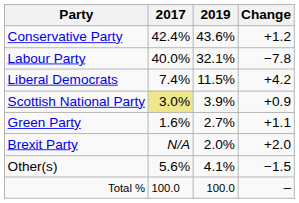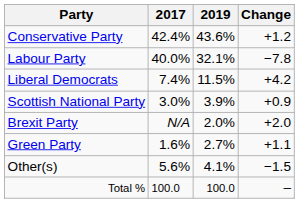(174, 101) khaki background -> (174, 101) no background
rows swapped: (44, 123) <-> (43, 144)
